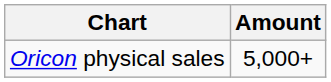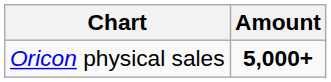(278, 58) normal -> (278, 58) bold
